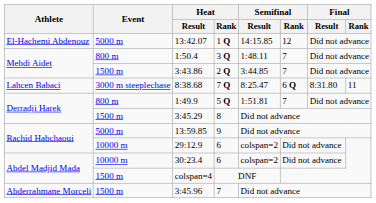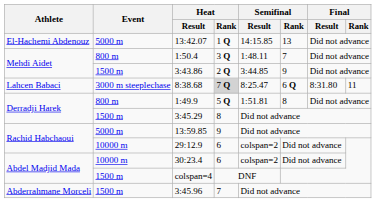(287, 41) 12 -> (287, 41) 13
(284, 71) 7 -> (284, 71) 9
(223, 86) no background -> (223, 86) lightgrey background
(284, 101) 7 -> (284, 101) 8
